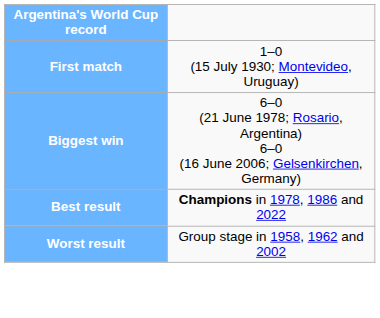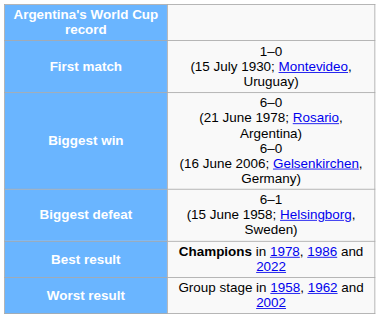+ row: (86, 215)
